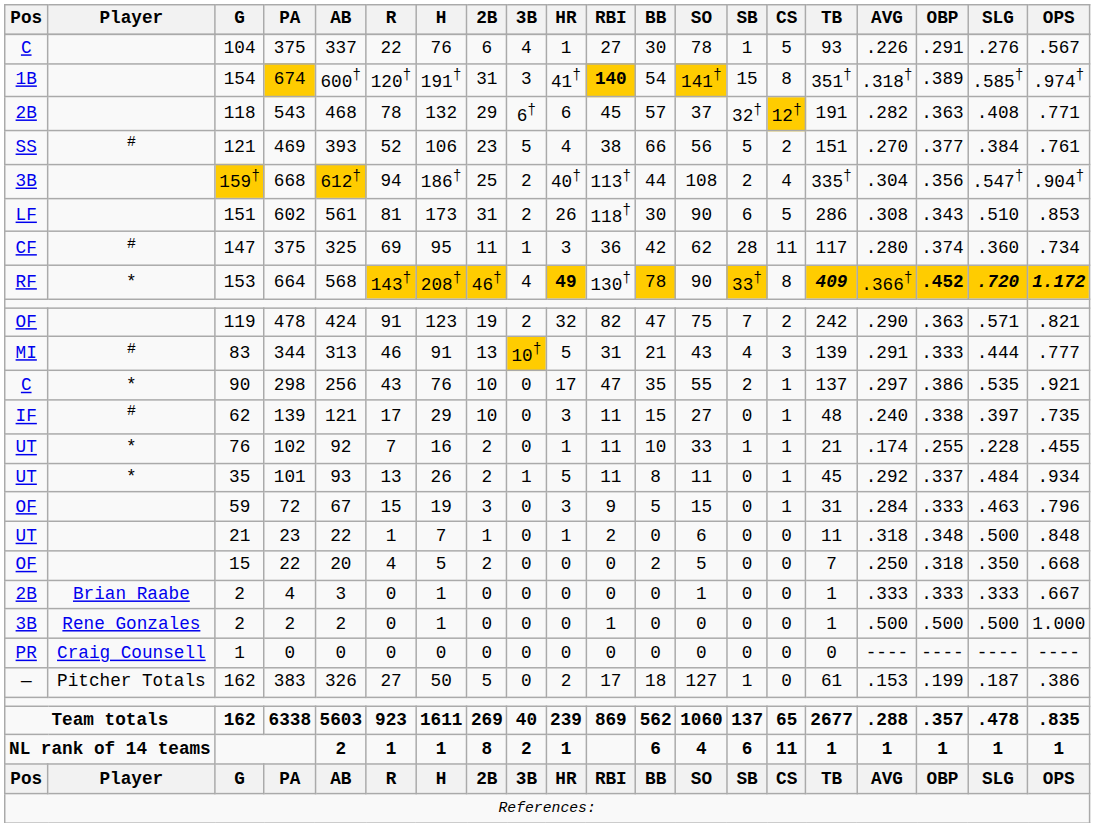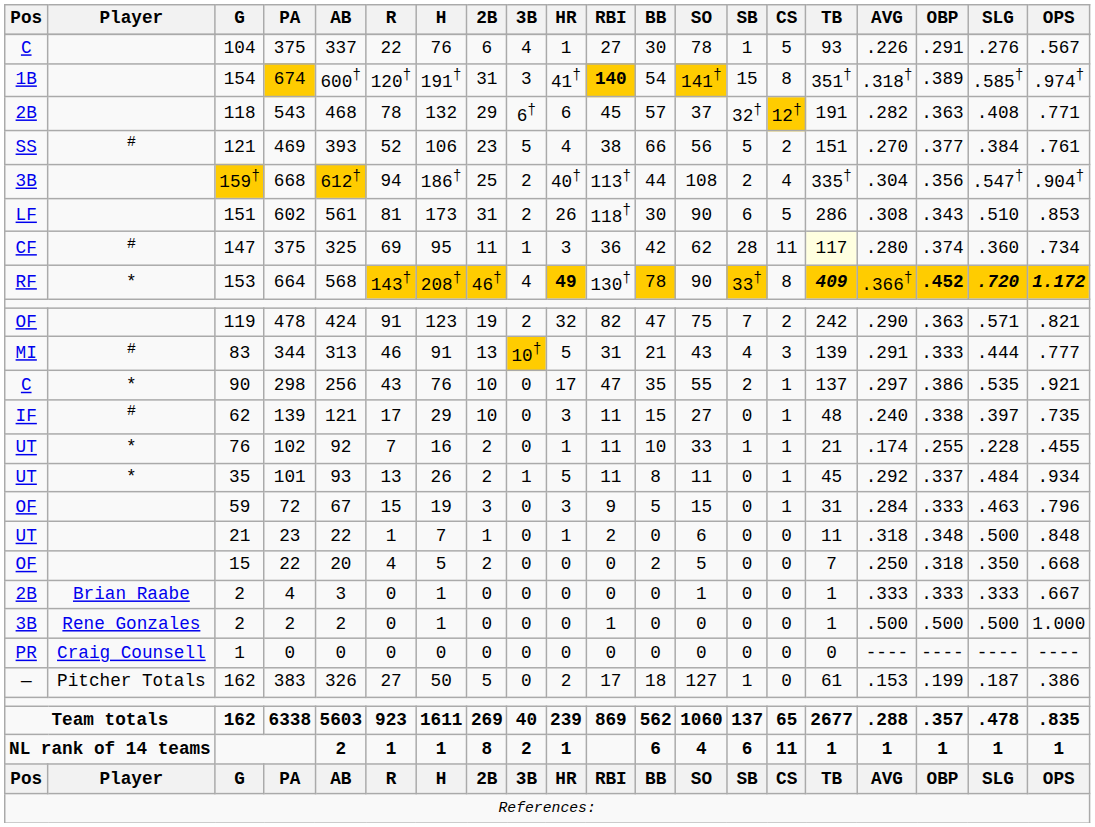(832, 249) no background -> (832, 249) lightyellow background
